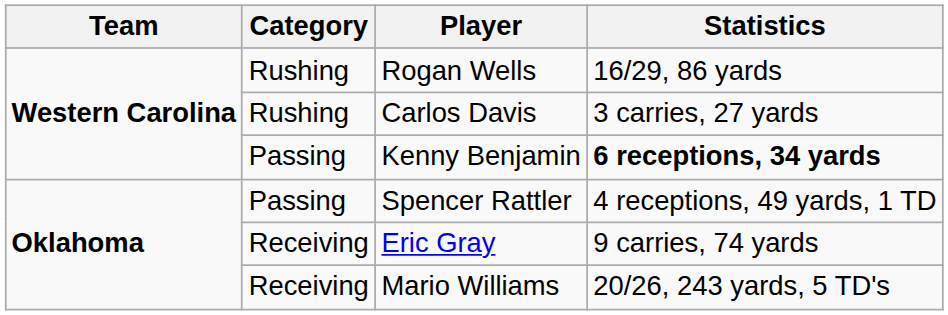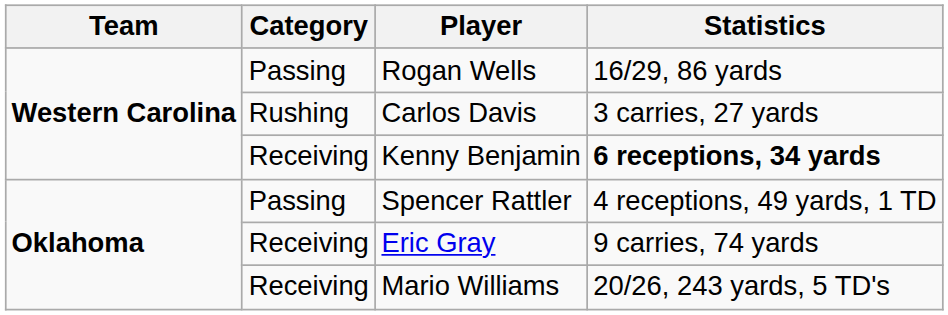(299, 69) Rushing -> (297, 69) Passing
(297, 156) Passing -> (309, 156) Receiving
